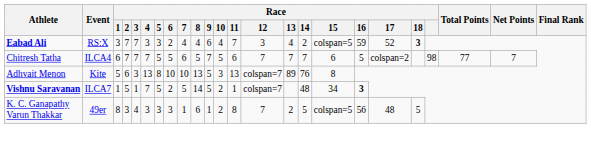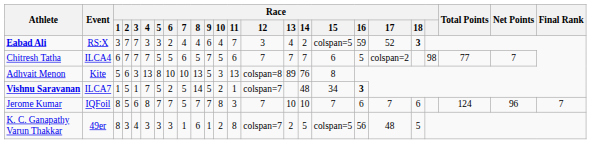(263, 74) colspan=7 -> (263, 74) colspan=8
+ row: (34, 105)
(263, 110) 7 -> (263, 126) colspan=7
